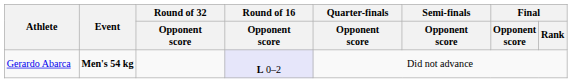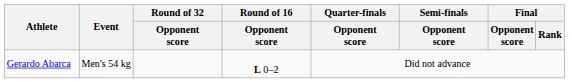(107, 64) bold -> (106, 64) normal
(269, 70) lavender background -> (266, 70) no background
